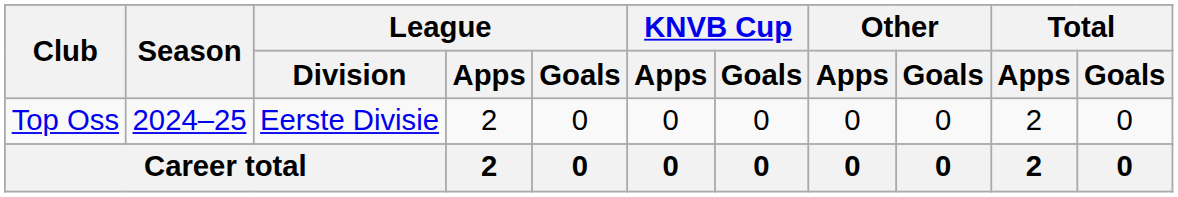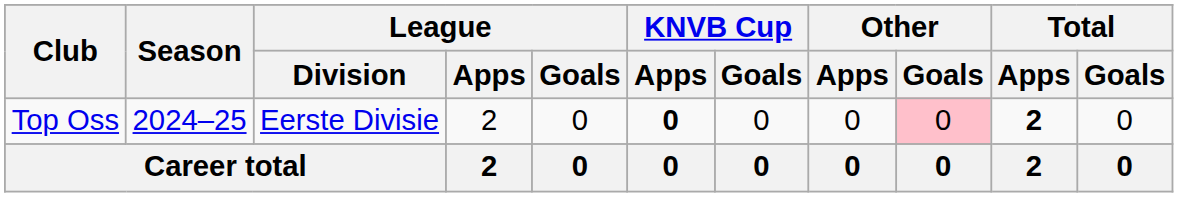(671, 120) normal -> (671, 120) bold
(943, 120) no background -> (943, 120) pink background
(1034, 120) normal -> (1034, 120) bold
